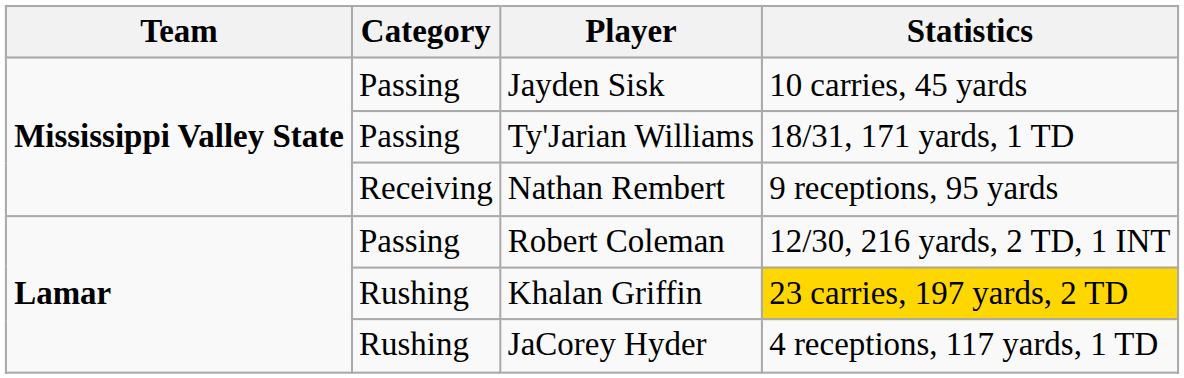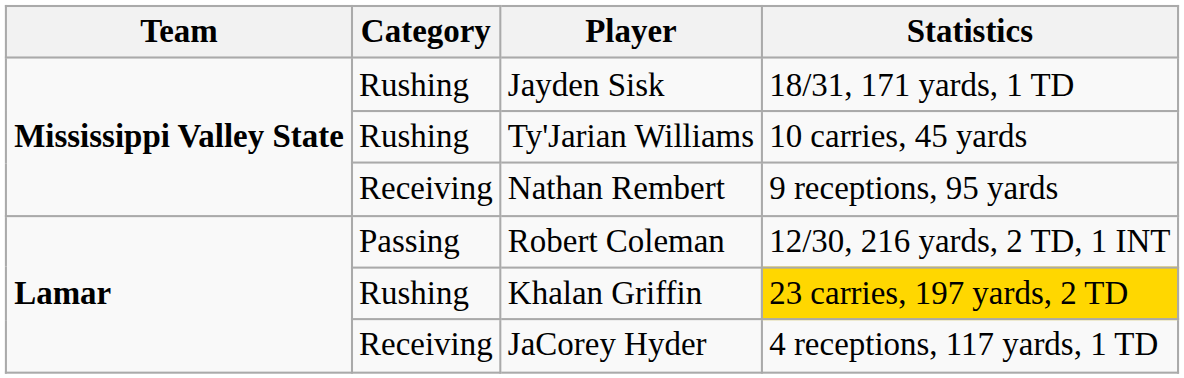(409, 83) Passing -> (414, 83) Rushing
(898, 83) 10 carries, 45 yards -> (922, 83) 18/31, 171 yards, 1 TD
(409, 136) Passing -> (414, 136) Rushing
(922, 136) 18/31, 171 yards, 1 TD -> (898, 136) 10 carries, 45 yards
(414, 345) Rushing -> (426, 345) Receiving
